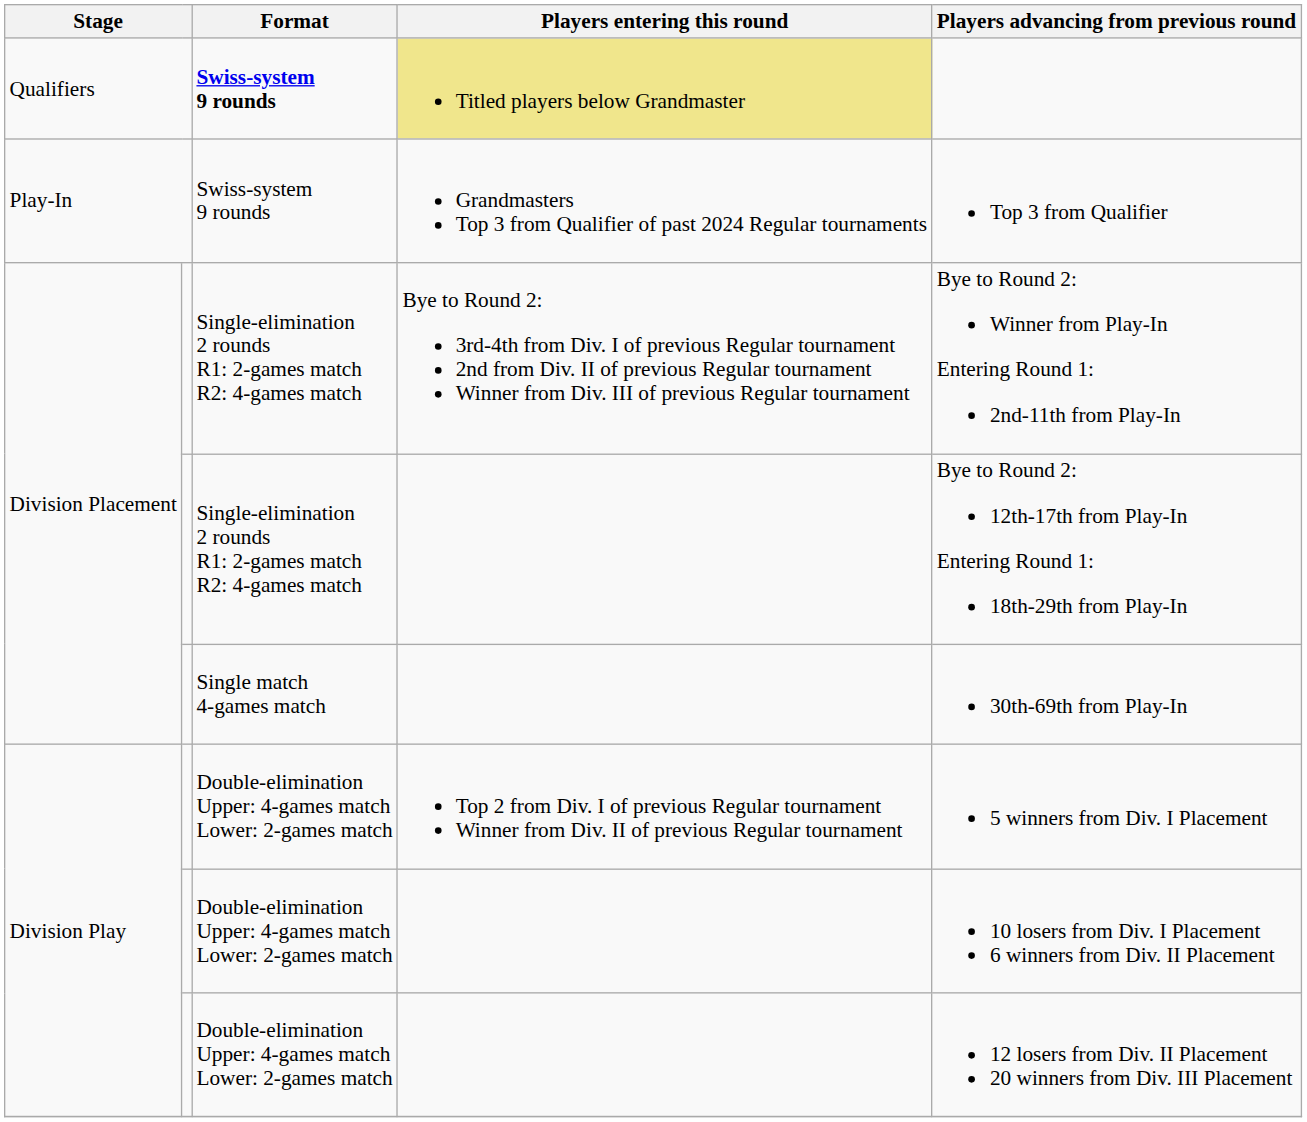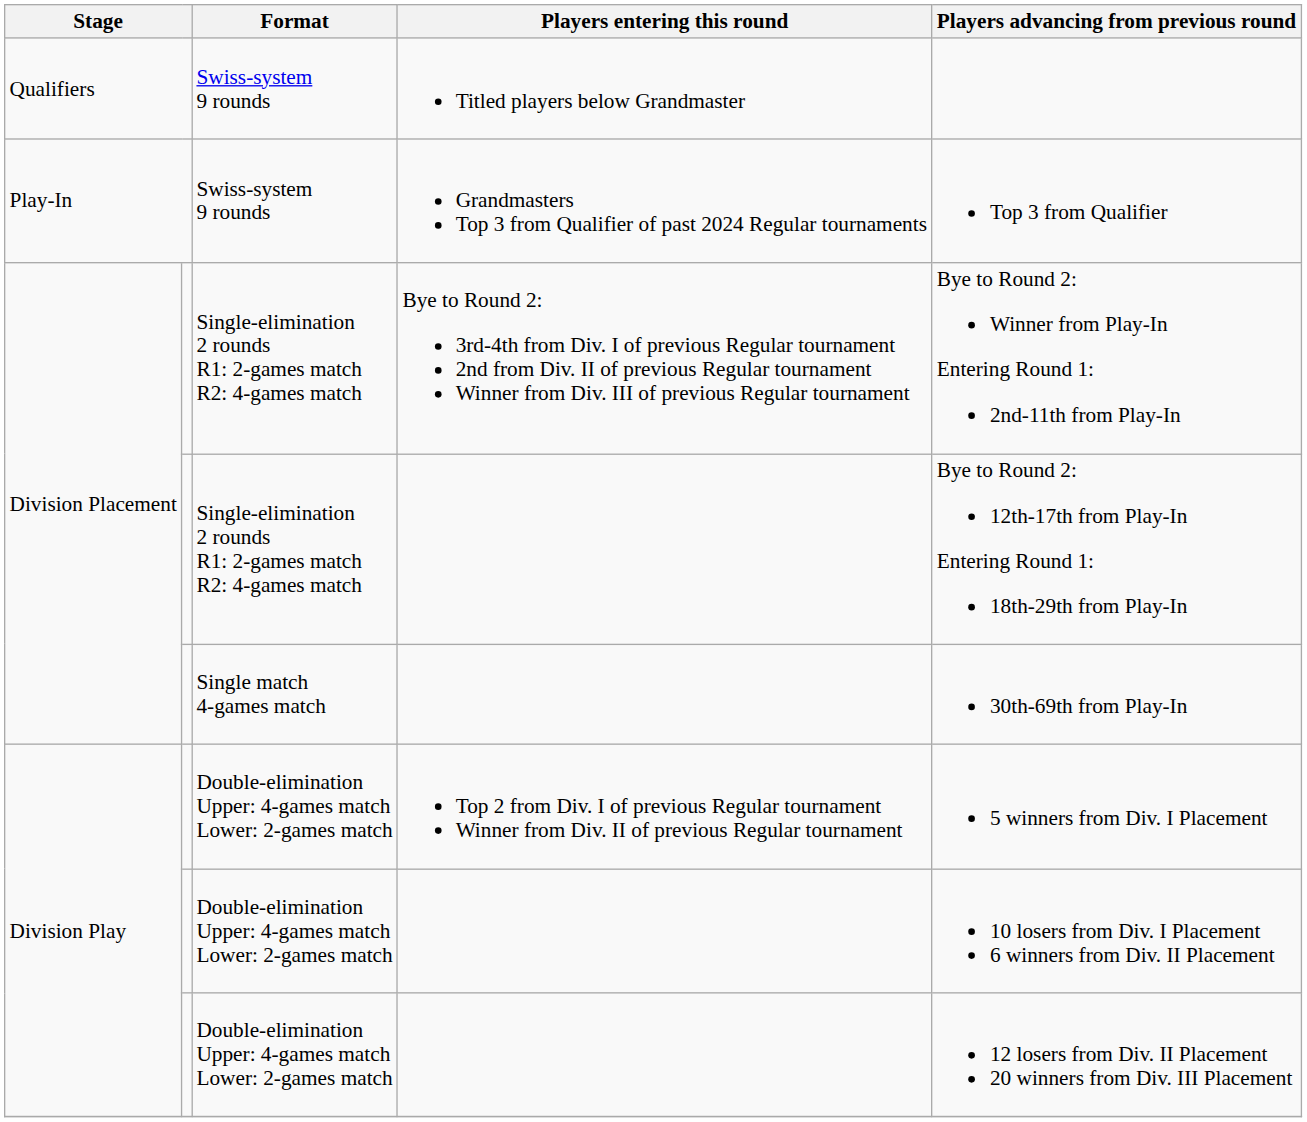(256, 88) bold -> (254, 88) normal
(665, 101) khaki background -> (665, 101) no background
